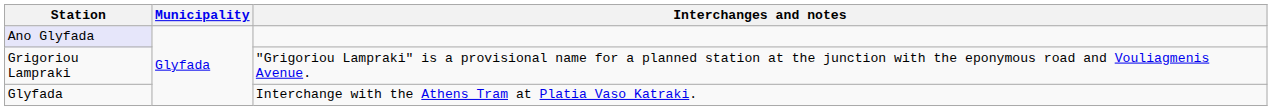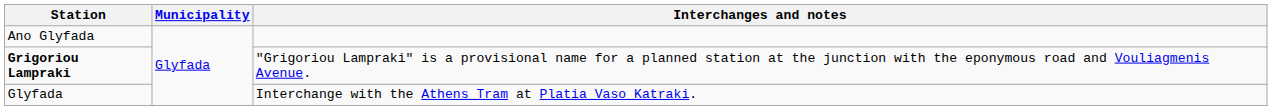(51, 37) lavender background -> (51, 37) no background
(43, 66) normal -> (43, 66) bold
